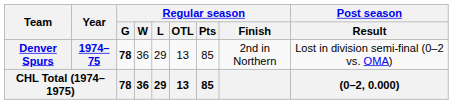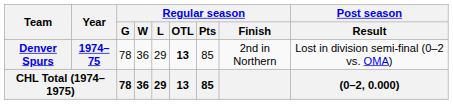(125, 55) bold -> (125, 55) normal
(183, 55) normal -> (183, 55) bold
